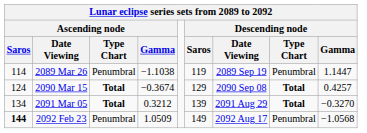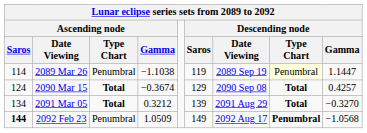(294, 71) no background -> (296, 71) lightyellow background
(294, 119) normal -> (296, 119) bold
